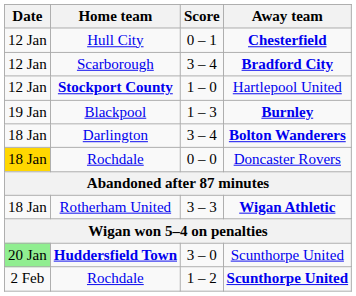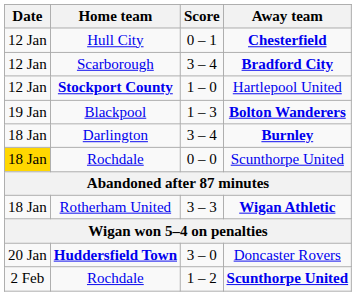(287, 111) Burnley -> (287, 111) Bolton Wanderers
(287, 135) Bolton Wanderers -> (287, 135) Burnley
(287, 159) Doncaster Rovers -> (287, 159) Scunthorpe United
(27, 254) lightgreen background -> (27, 254) no background
(287, 254) Scunthorpe United -> (287, 254) Doncaster Rovers
